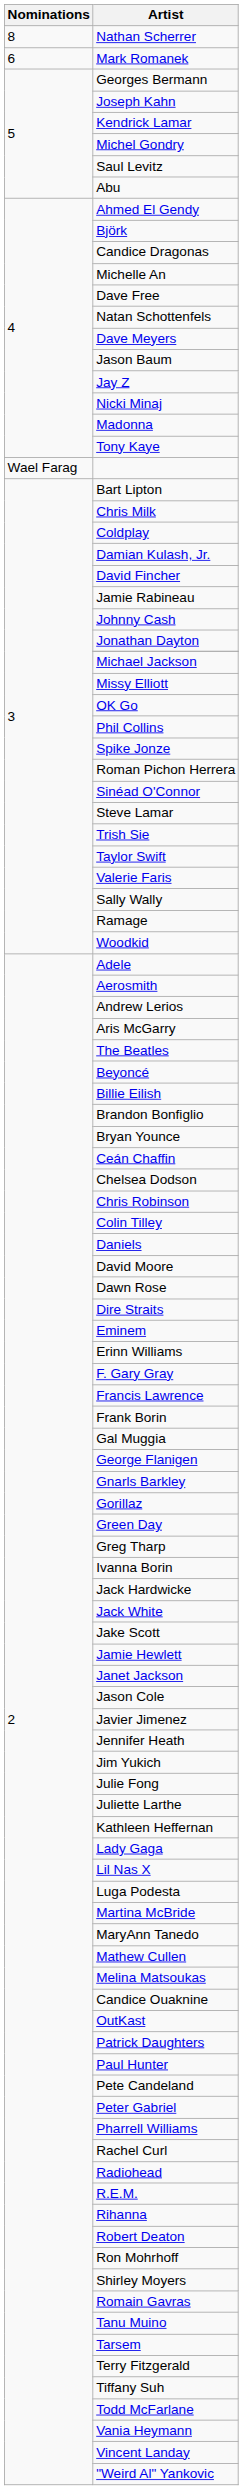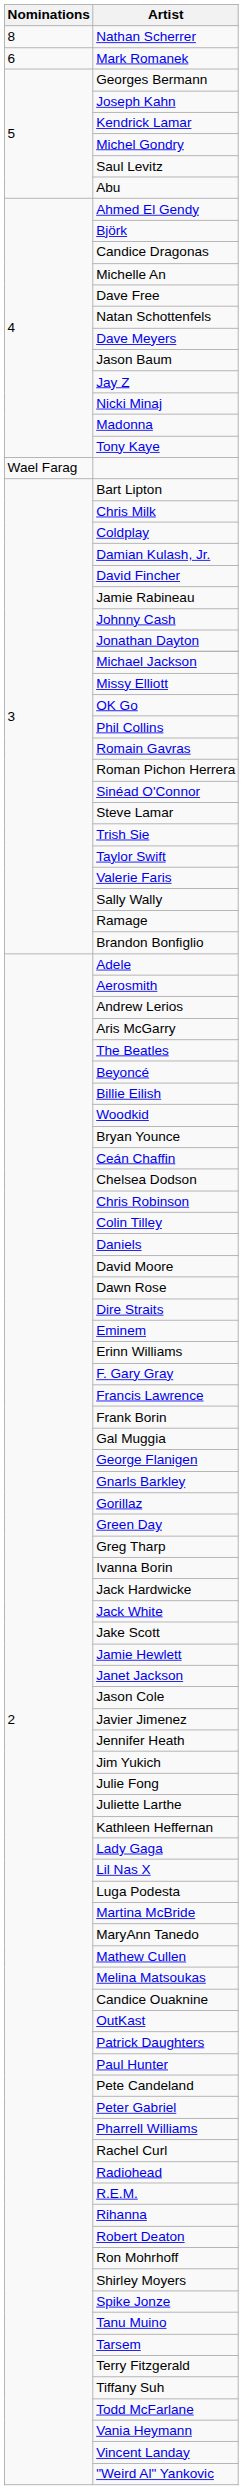(133, 748) Spike Jonze -> (143, 748) Romain Gavras
(123, 942) Woodkid -> (150, 942) Brandon Bonfiglio
(150, 1115) Brandon Bonfiglio -> (123, 1115) Woodkid
(143, 2301) Romain Gavras -> (133, 2301) Spike Jonze
